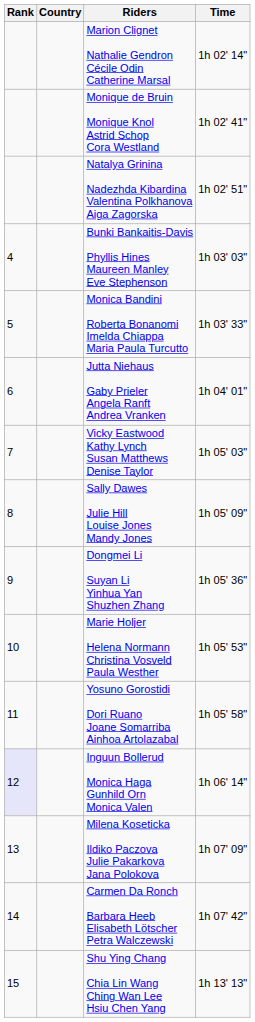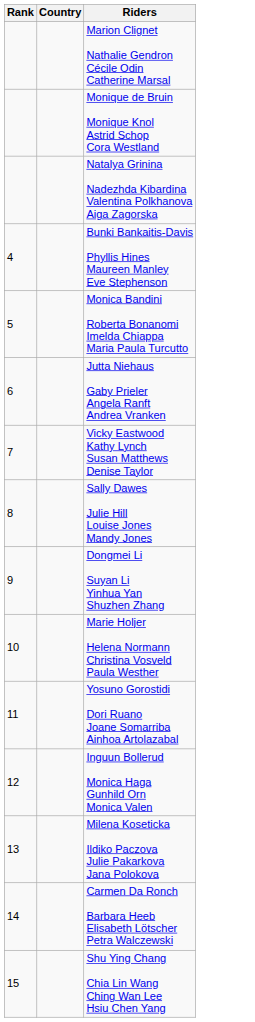- column: (223, 13)
(13, 782) lavender background -> (13, 782) no background
